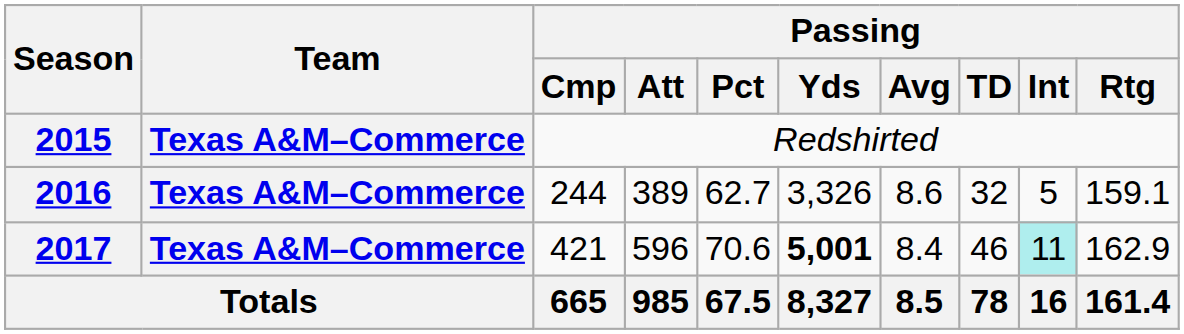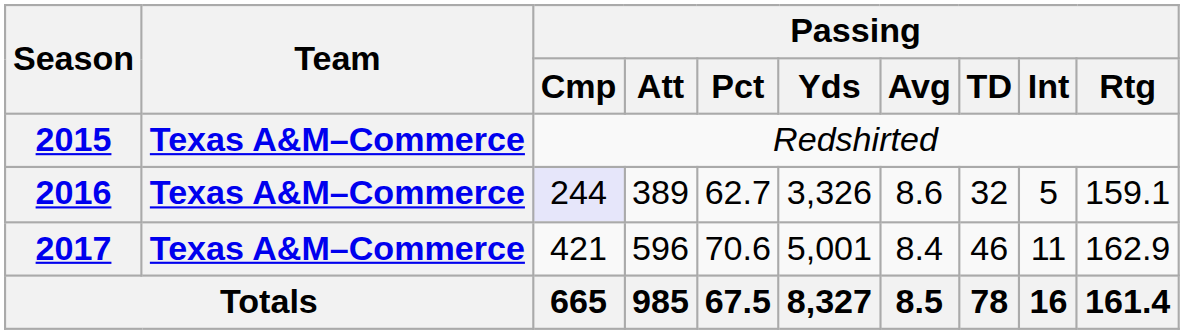(578, 193) no background -> (578, 193) lavender background
(829, 247) bold -> (829, 247) normal
(1049, 247) paleturquoise background -> (1049, 247) no background
